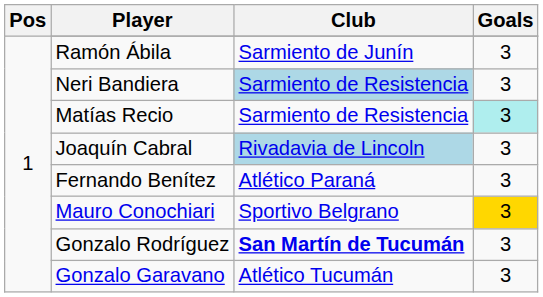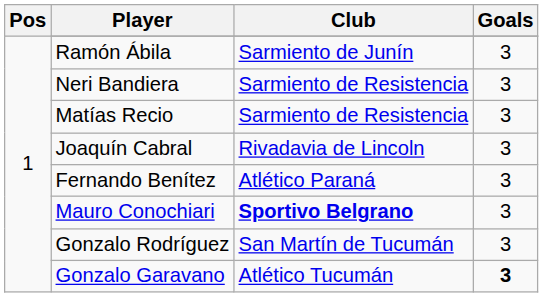(353, 84) lightblue background -> (353, 84) no background
(506, 116) paleturquoise background -> (506, 116) no background
(332, 148) lightblue background -> (332, 148) no background
(319, 212) normal -> (326, 212) bold
(506, 212) gold background -> (506, 212) no background
(351, 244) bold -> (346, 244) normal
(506, 276) normal -> (506, 276) bold
